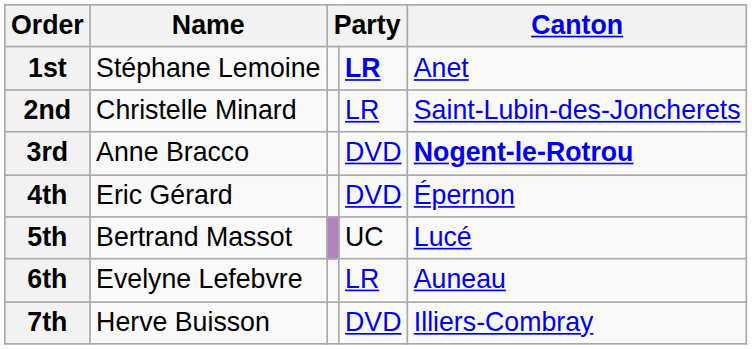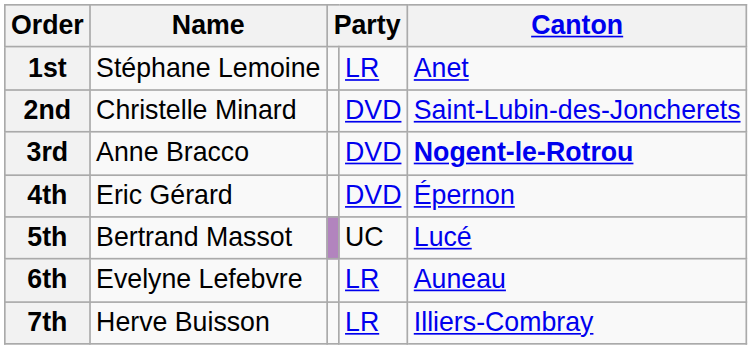(363, 68) bold -> (362, 68) normal
(362, 110) LR -> (373, 110) DVD
(373, 322) DVD -> (362, 322) LR
